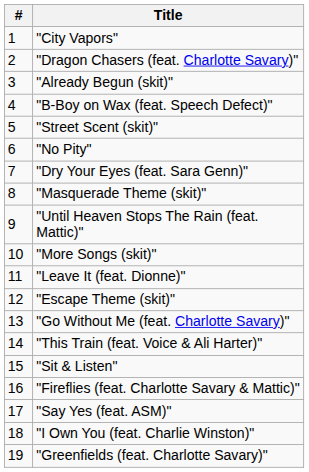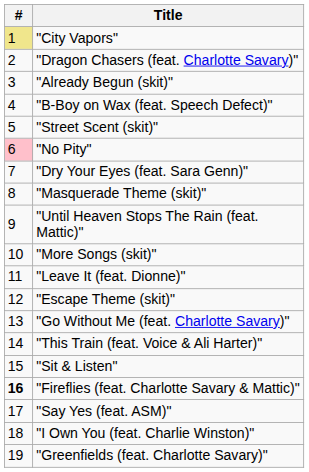(12, 37) no background -> (12, 37) khaki background
(12, 149) no background -> (12, 149) pink background
(16, 388) normal -> (16, 388) bold
